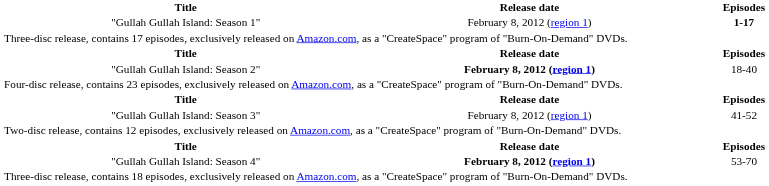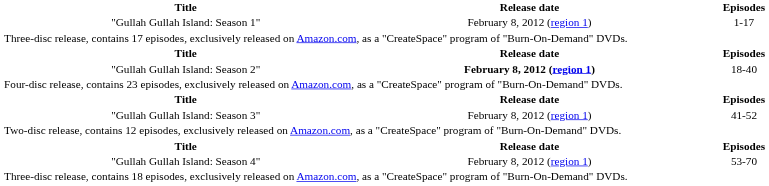(744, 22) bold -> (744, 22) normal
(529, 161) bold -> (529, 161) normal
